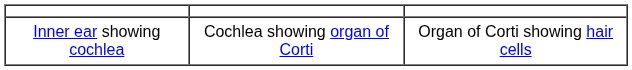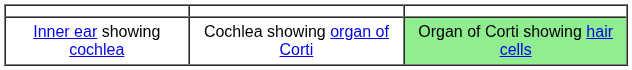(516, 40) no background -> (516, 40) lightgreen background
